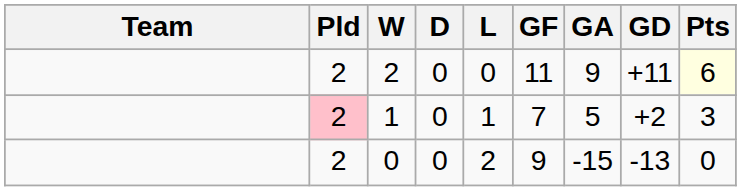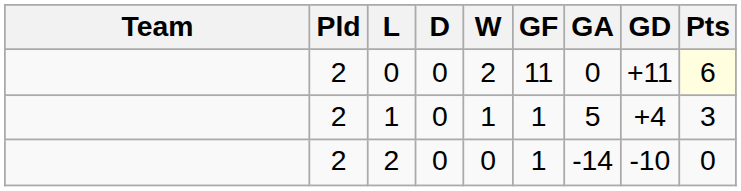columns swapped: (391, 26) <-> (488, 26)
(593, 71) 9 -> (593, 71) 0
(339, 116) pink background -> (339, 116) no background
(539, 116) 7 -> (539, 116) 1
(650, 116) +2 -> (650, 116) +4
(539, 161) 9 -> (539, 161) 1
(593, 161) -15 -> (593, 161) -14
(650, 161) -13 -> (650, 161) -10
